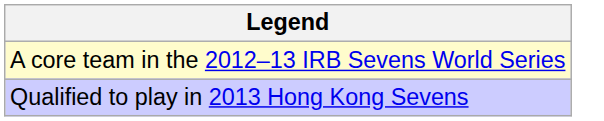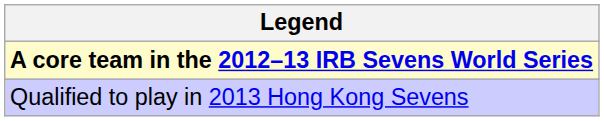(288, 60) normal -> (302, 60) bold
